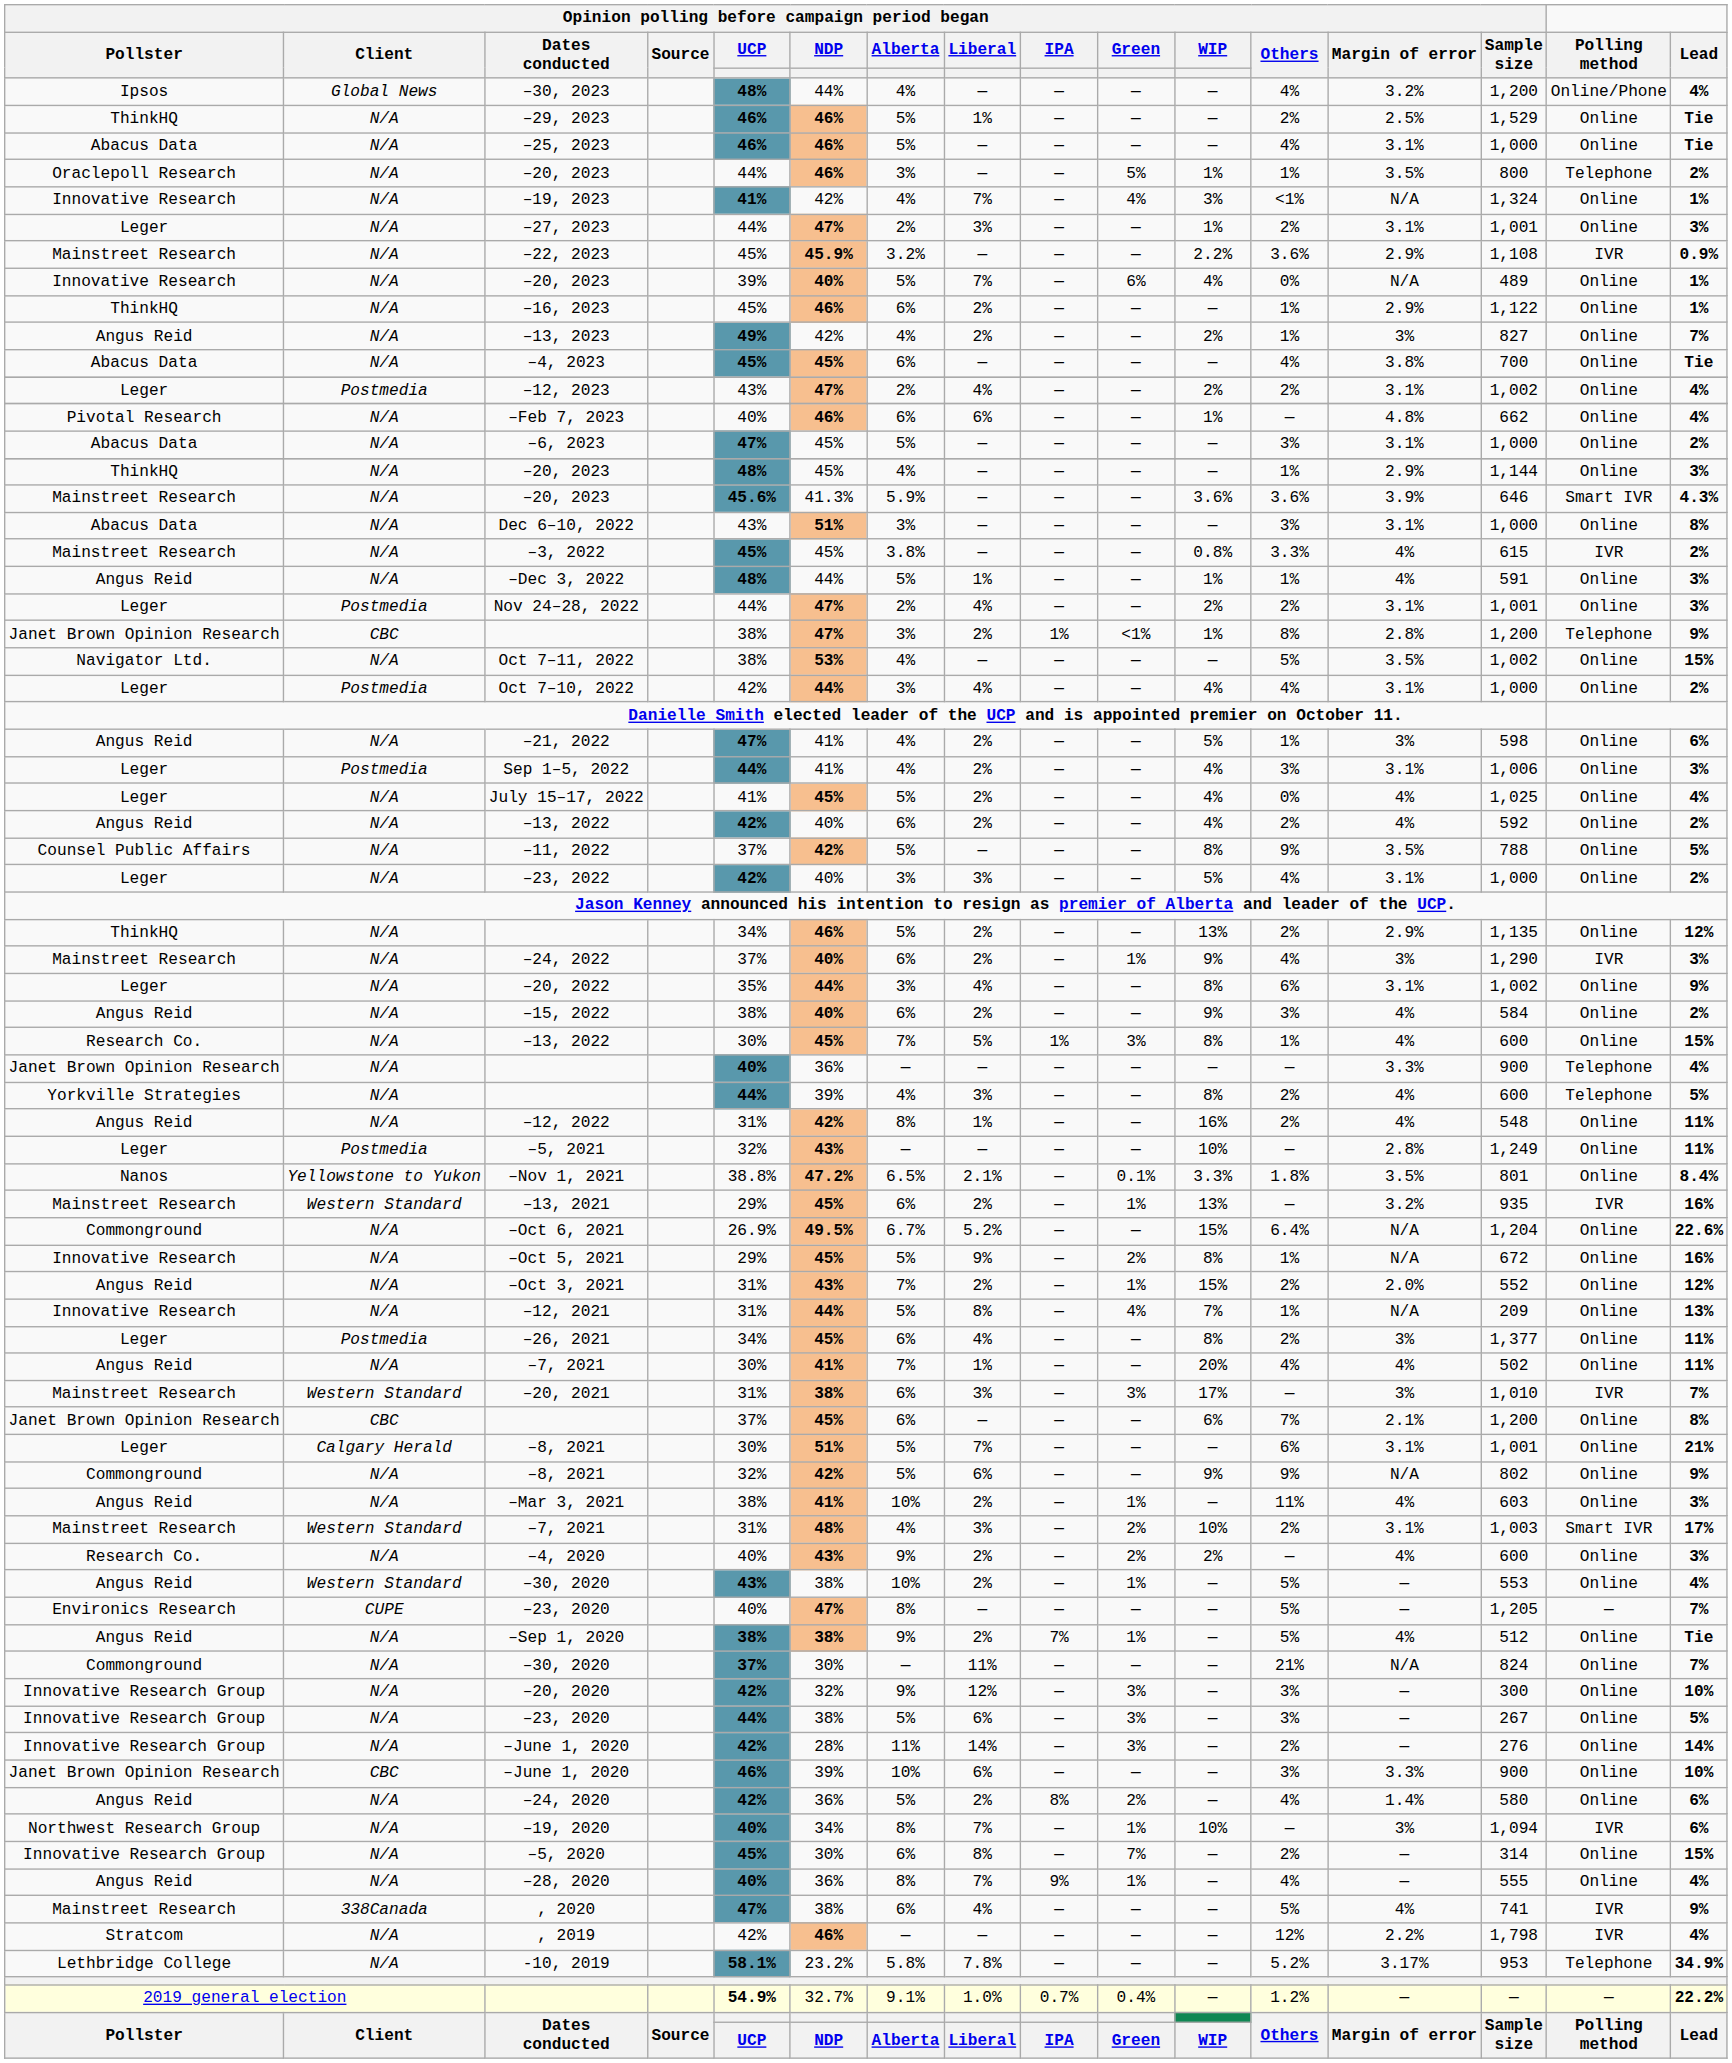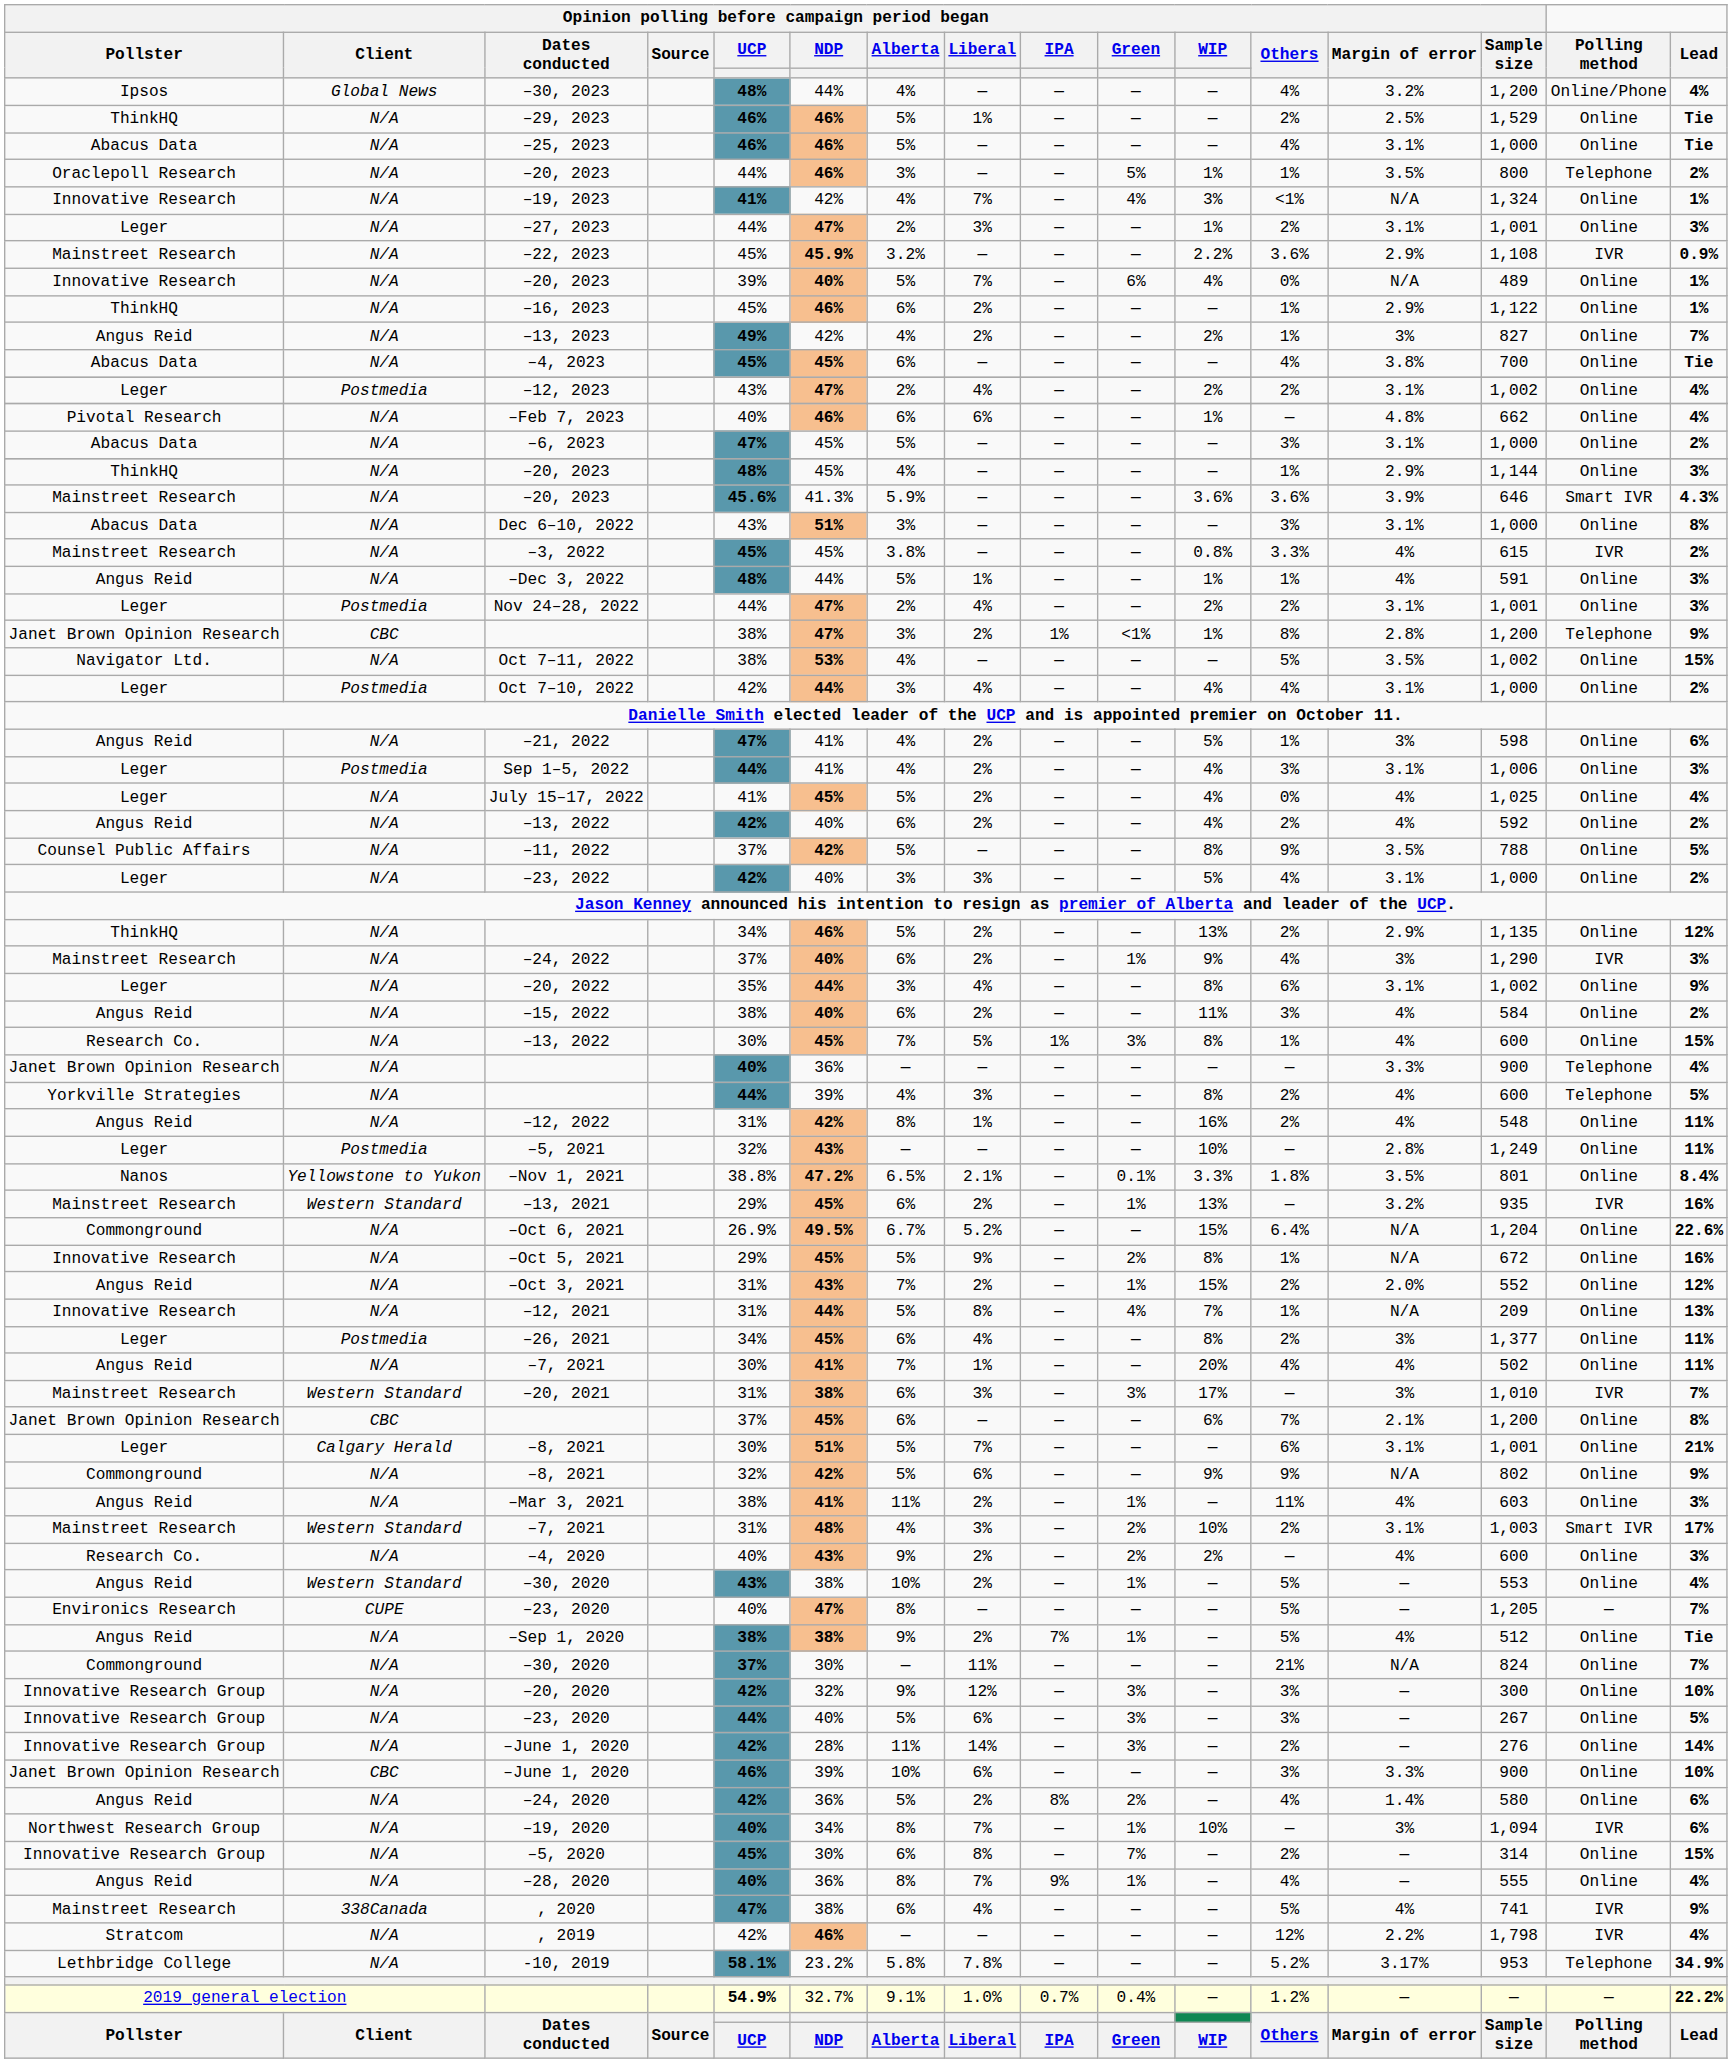(1213, 1014) 9% -> (1213, 1014) 11%
(905, 1502) 10% -> (905, 1502) 11%
(829, 1719) 38% -> (829, 1719) 40%
